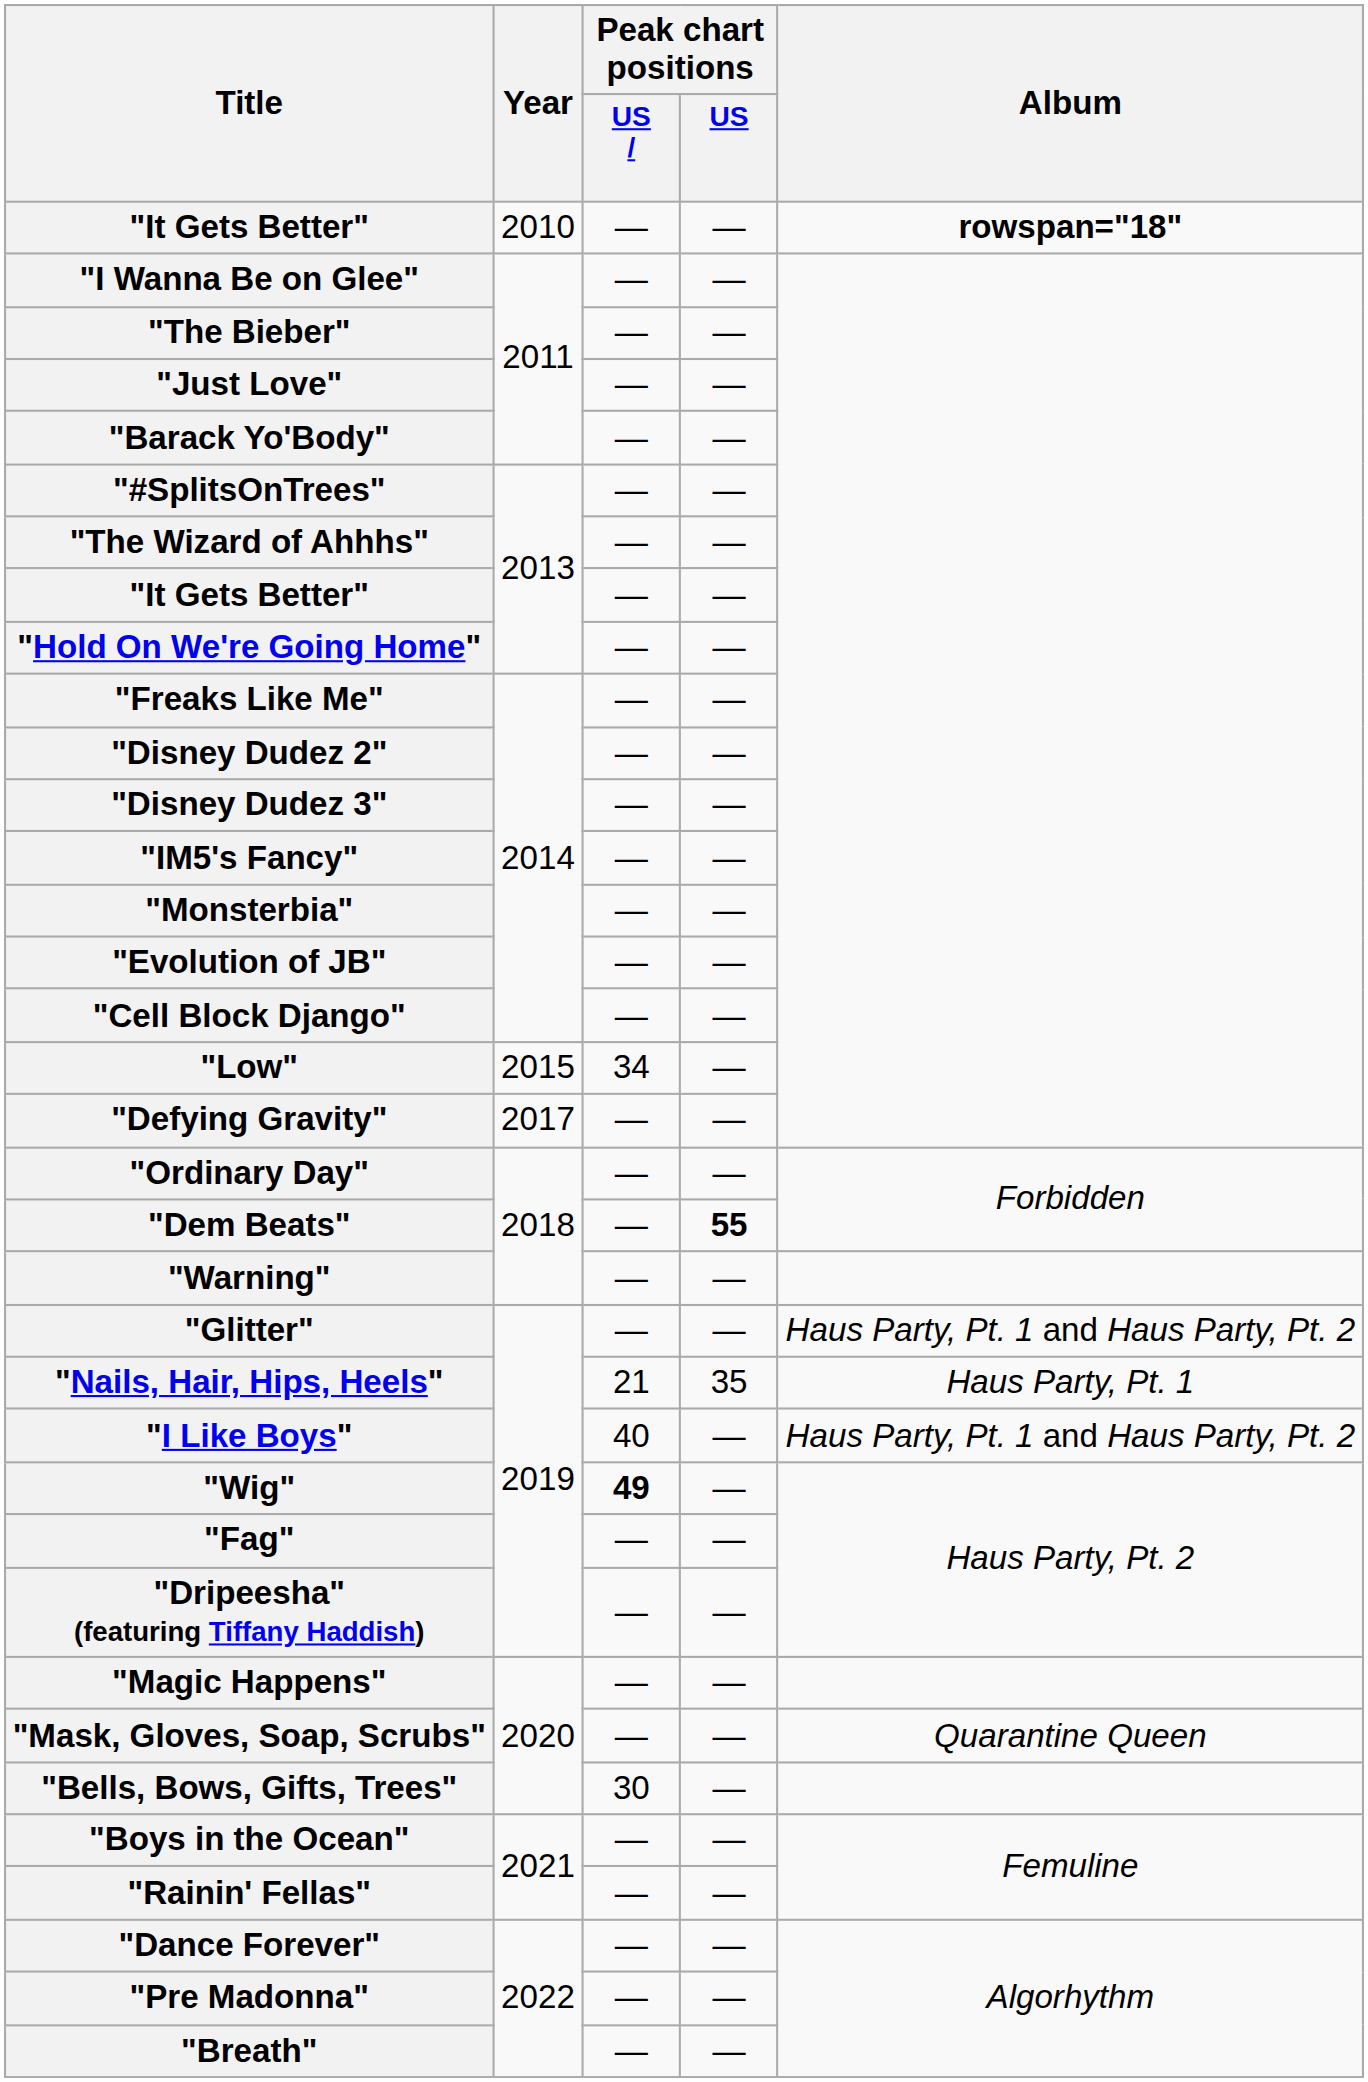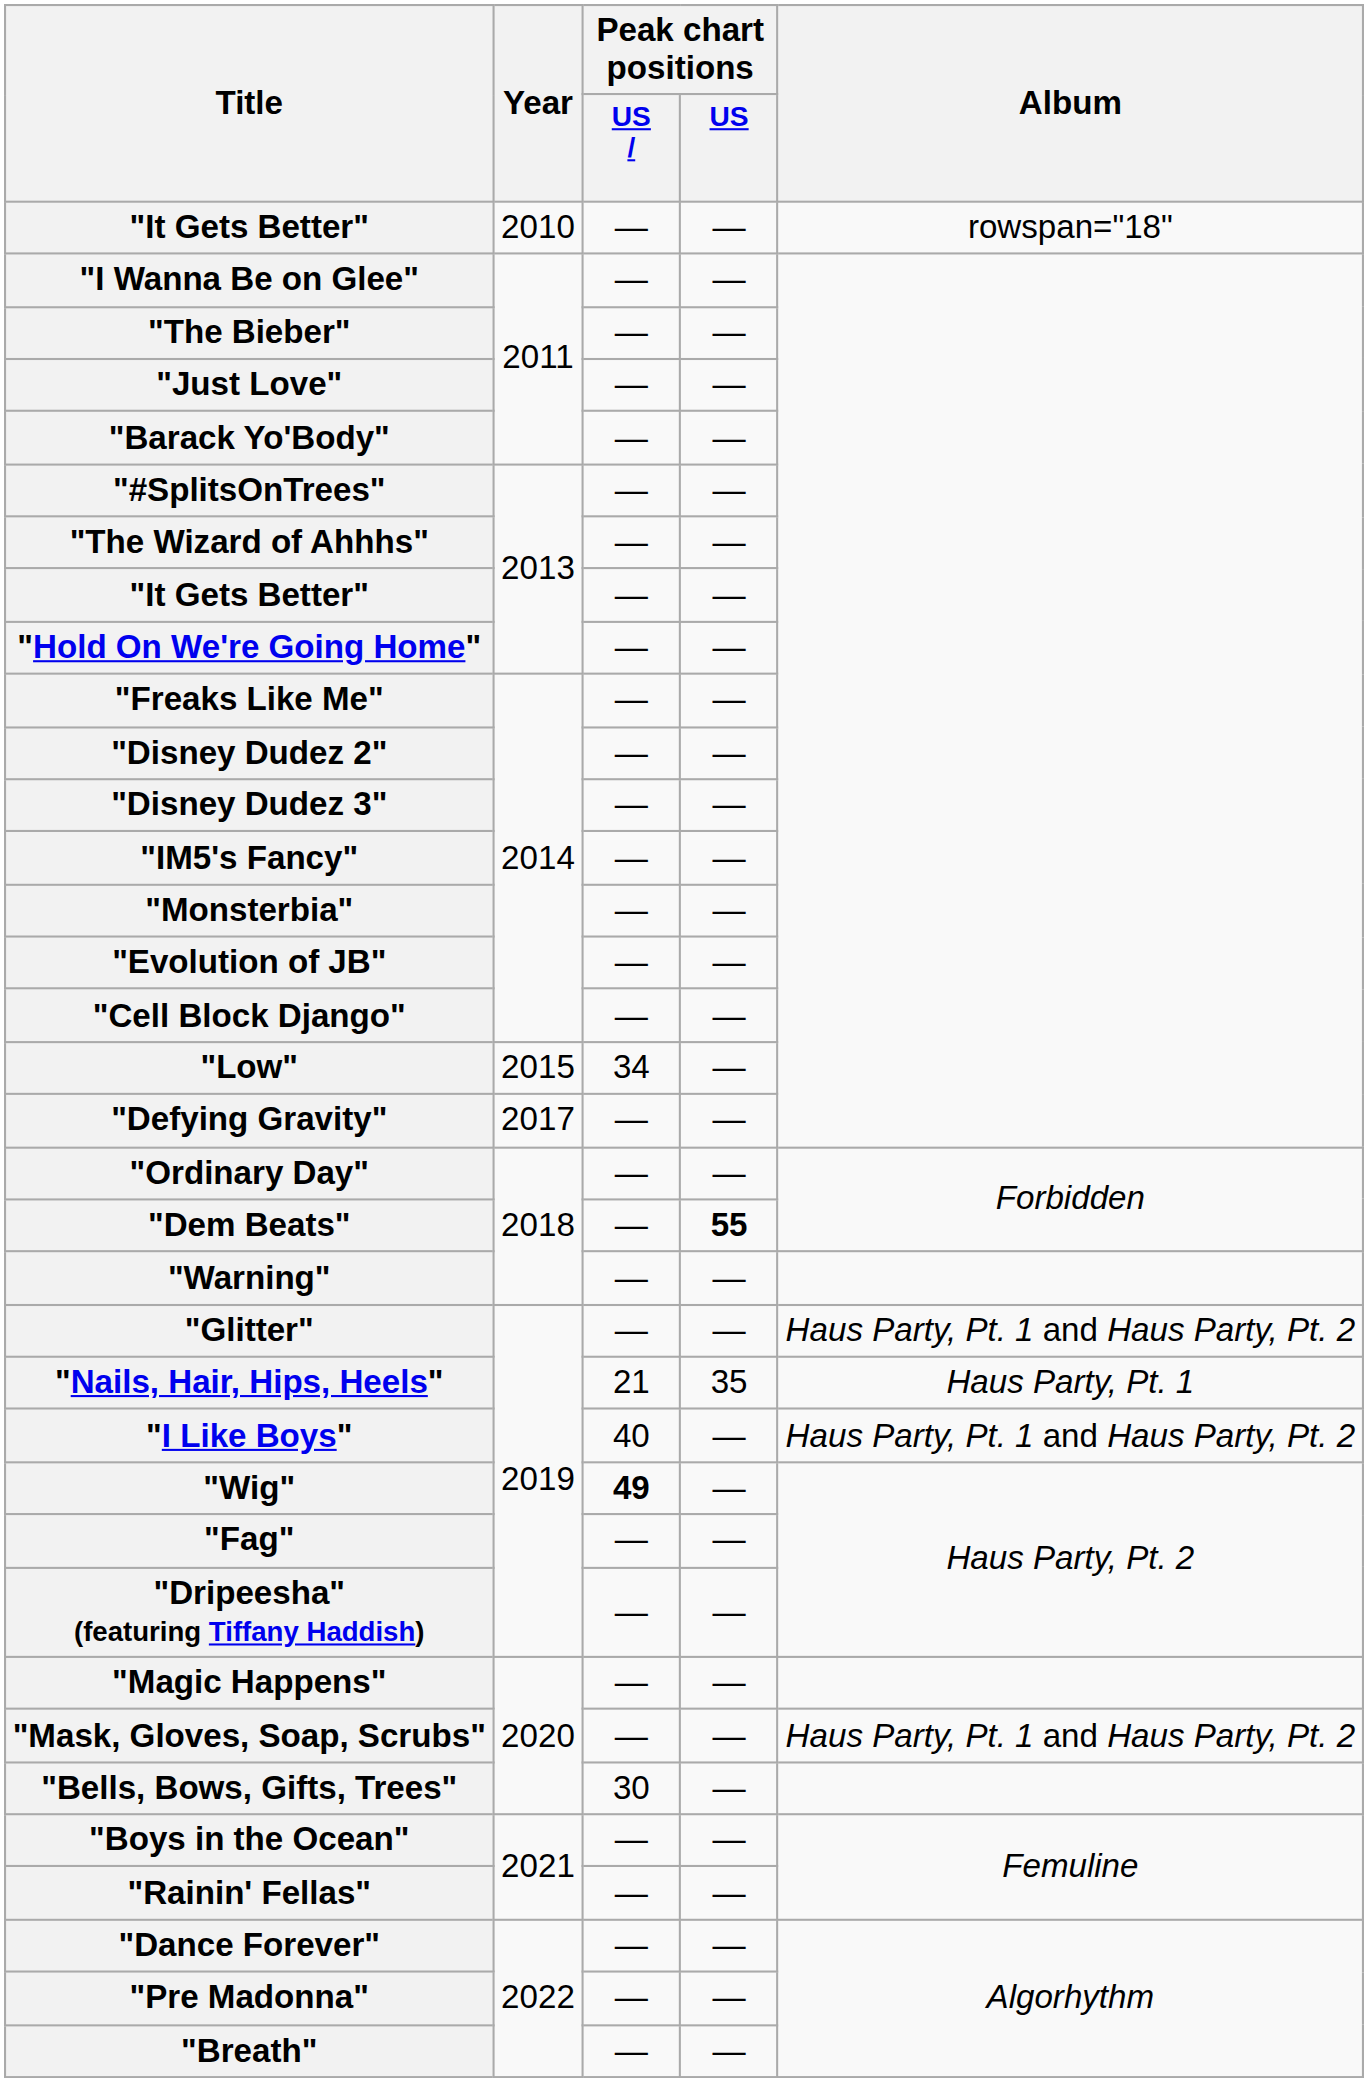(1070, 227) bold -> (1070, 227) normal
(1070, 1735) Quarantine Queen -> (1070, 1735) Haus Party, Pt. 1 and Haus Party, Pt. 2
